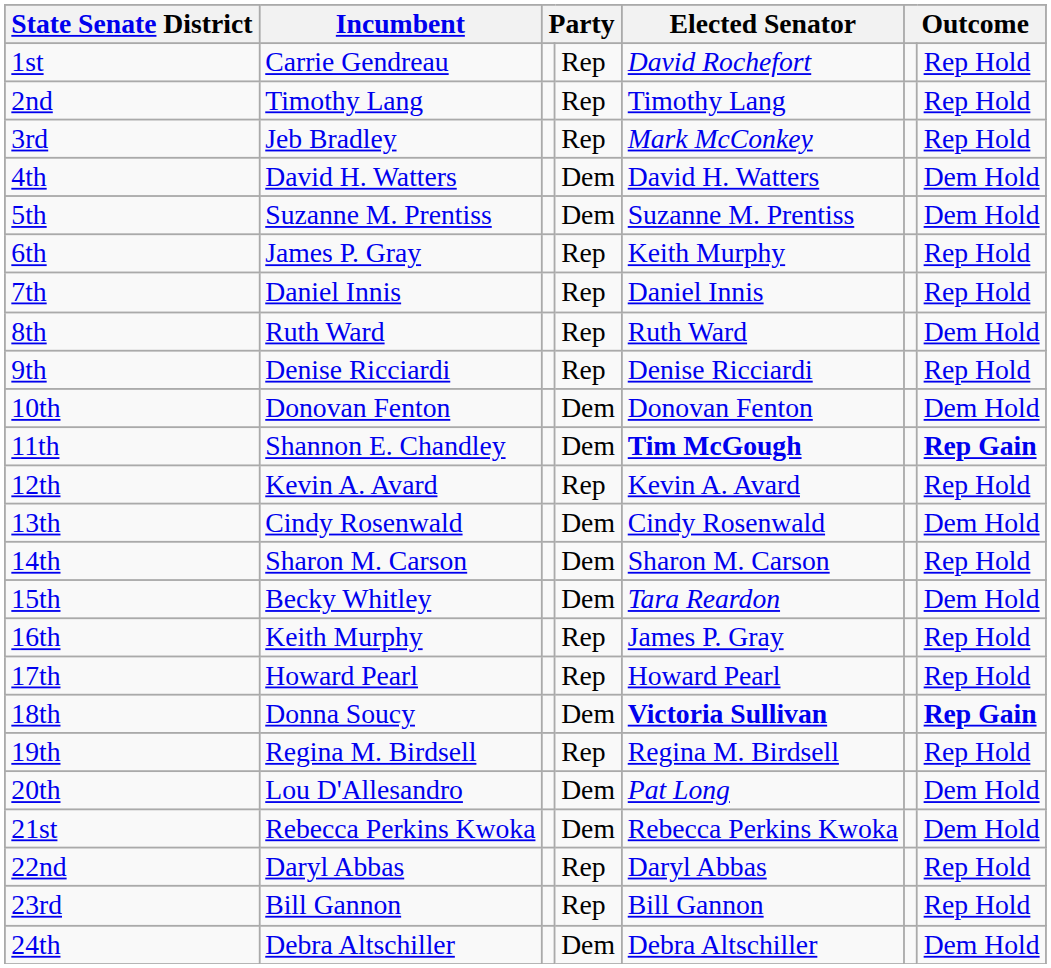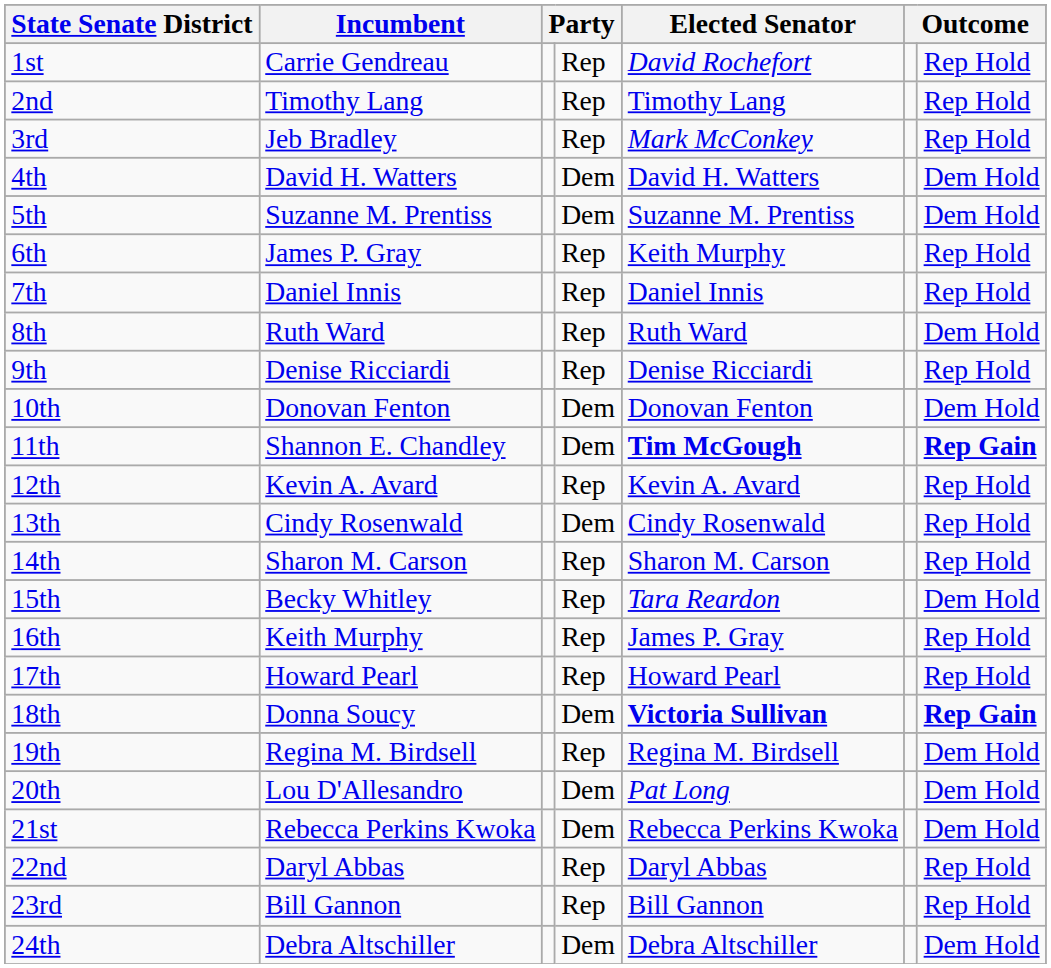(982, 522) Dem Hold -> (977, 522) Rep Hold
(588, 560) Dem -> (583, 560) Rep
(588, 598) Dem -> (583, 598) Rep
(977, 752) Rep Hold -> (982, 752) Dem Hold
